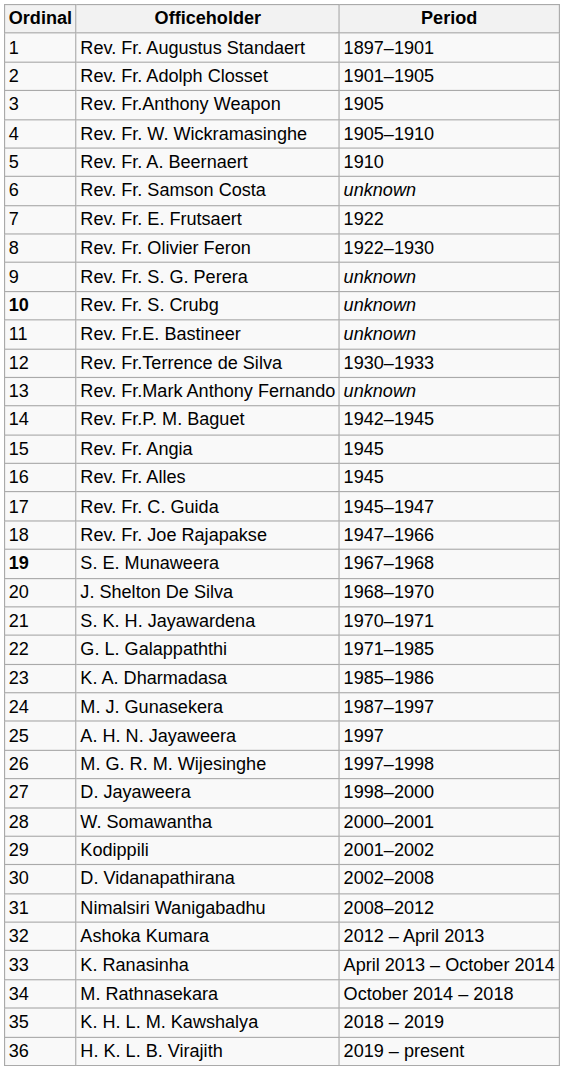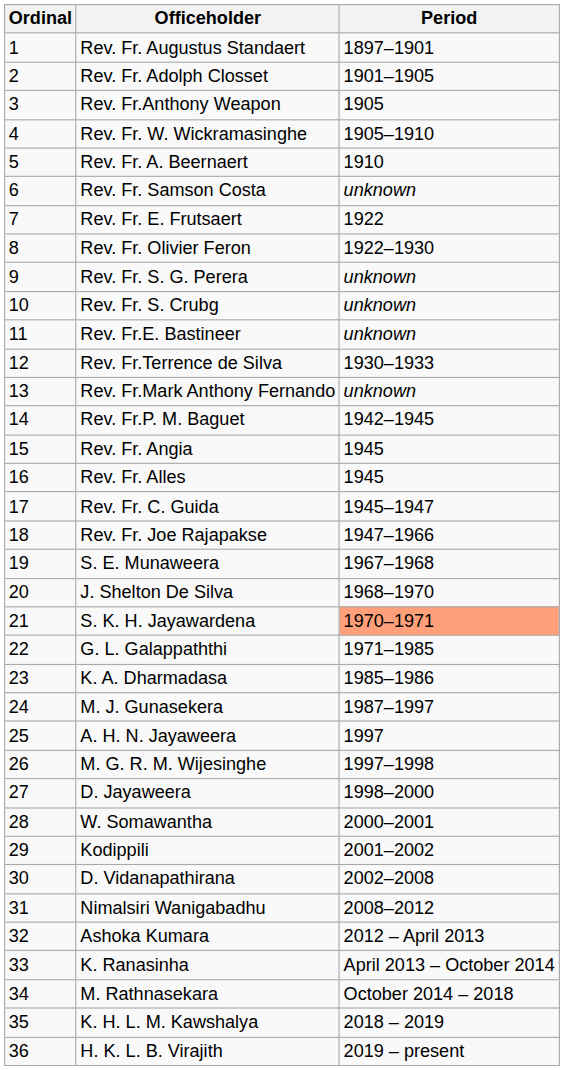(19, 305) bold -> (19, 305) normal
(19, 563) bold -> (19, 563) normal
(389, 620) no background -> (389, 620) lightsalmon background
